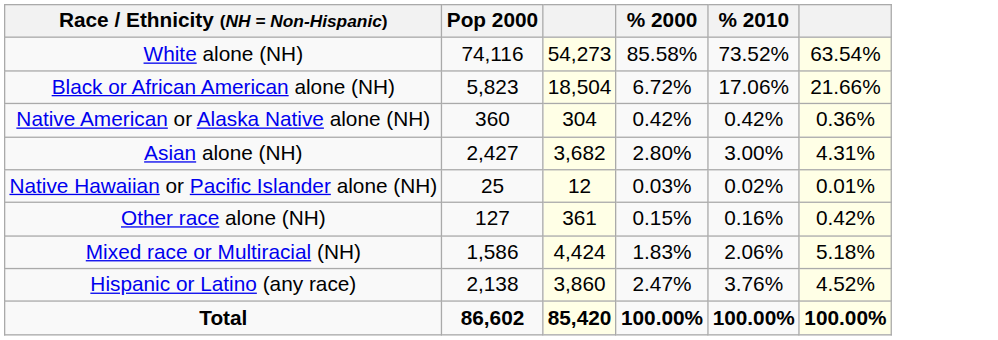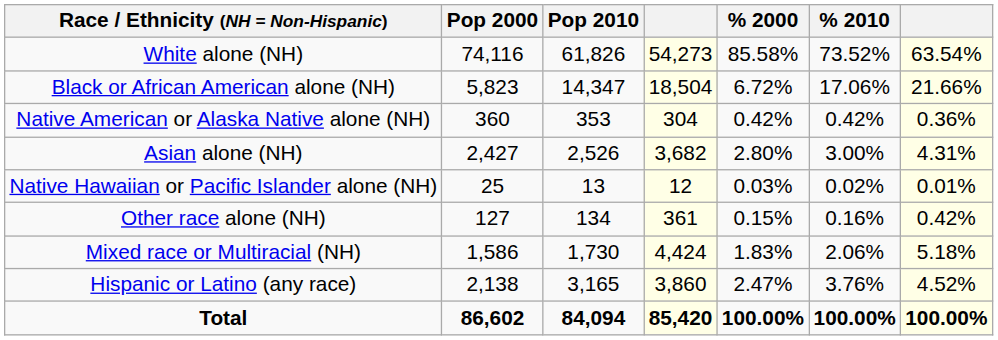+ column: (593, 20)
